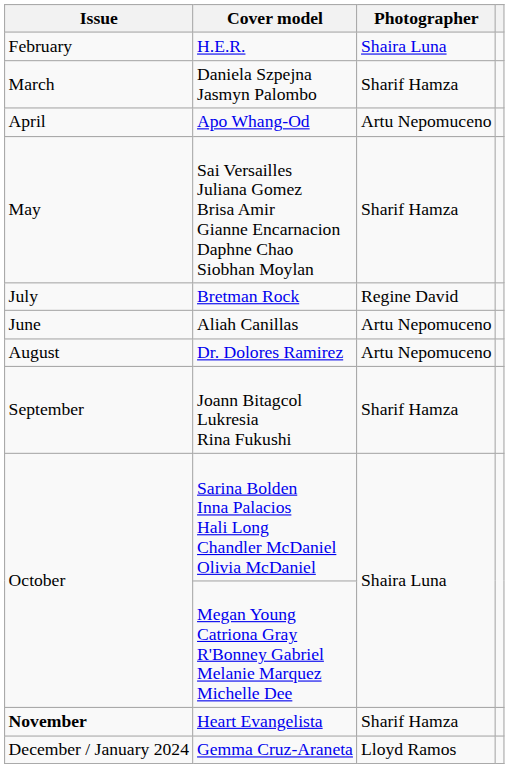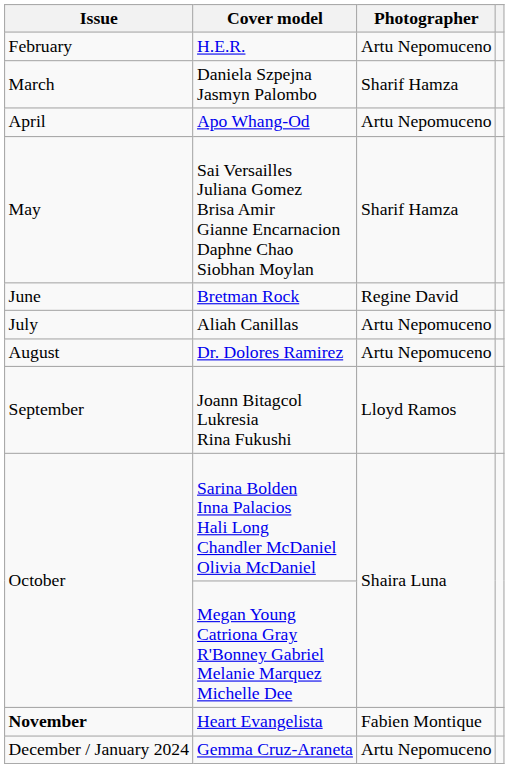(404, 46) Shaira Luna -> (426, 46) Artu Nepomuceno
(23, 296) July -> (25, 296) June
(25, 324) June -> (23, 324) July
(410, 410) Sharif Hamza -> (409, 410) Lloyd Ramos
(410, 721) Sharif Hamza -> (421, 721) Fabien Montique
(409, 749) Lloyd Ramos -> (426, 749) Artu Nepomuceno
